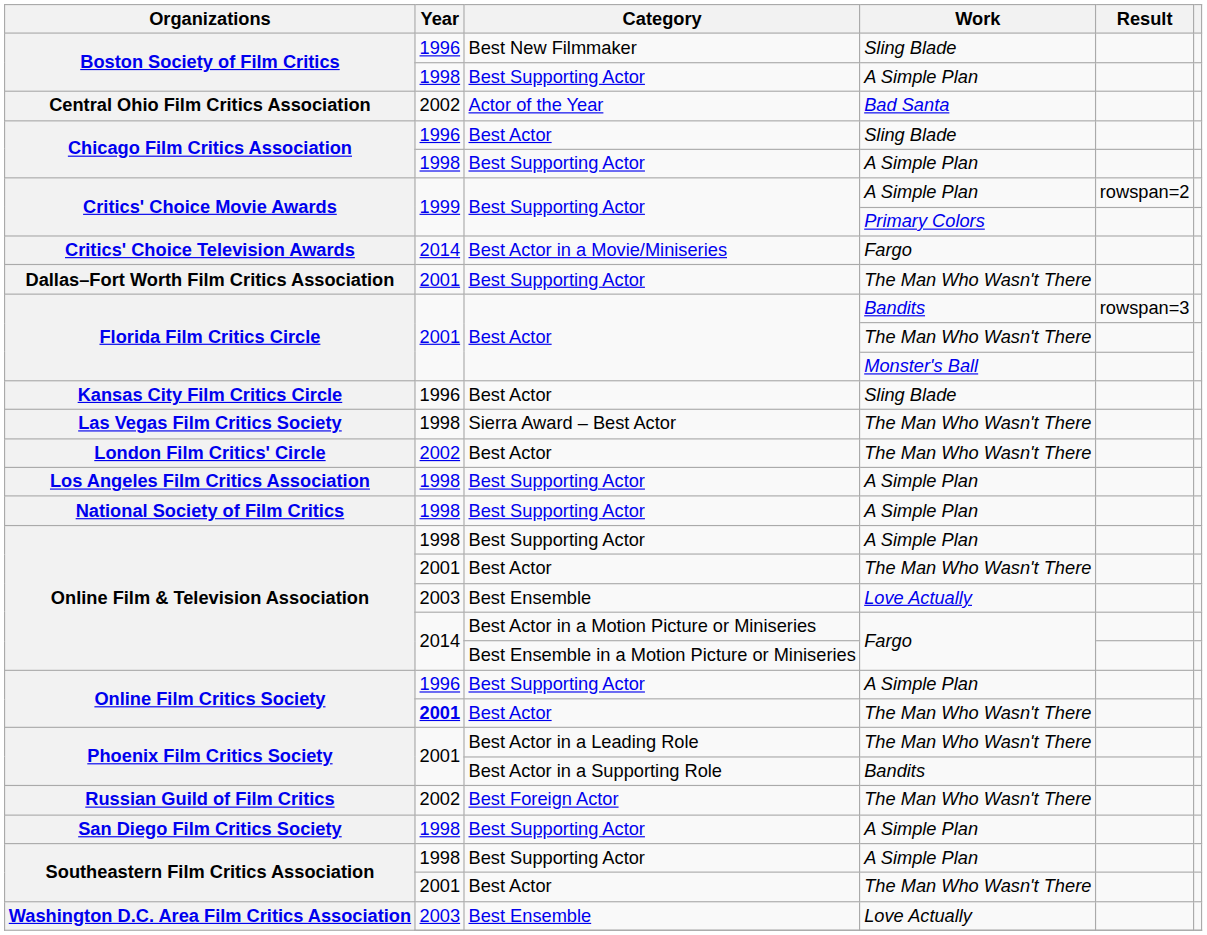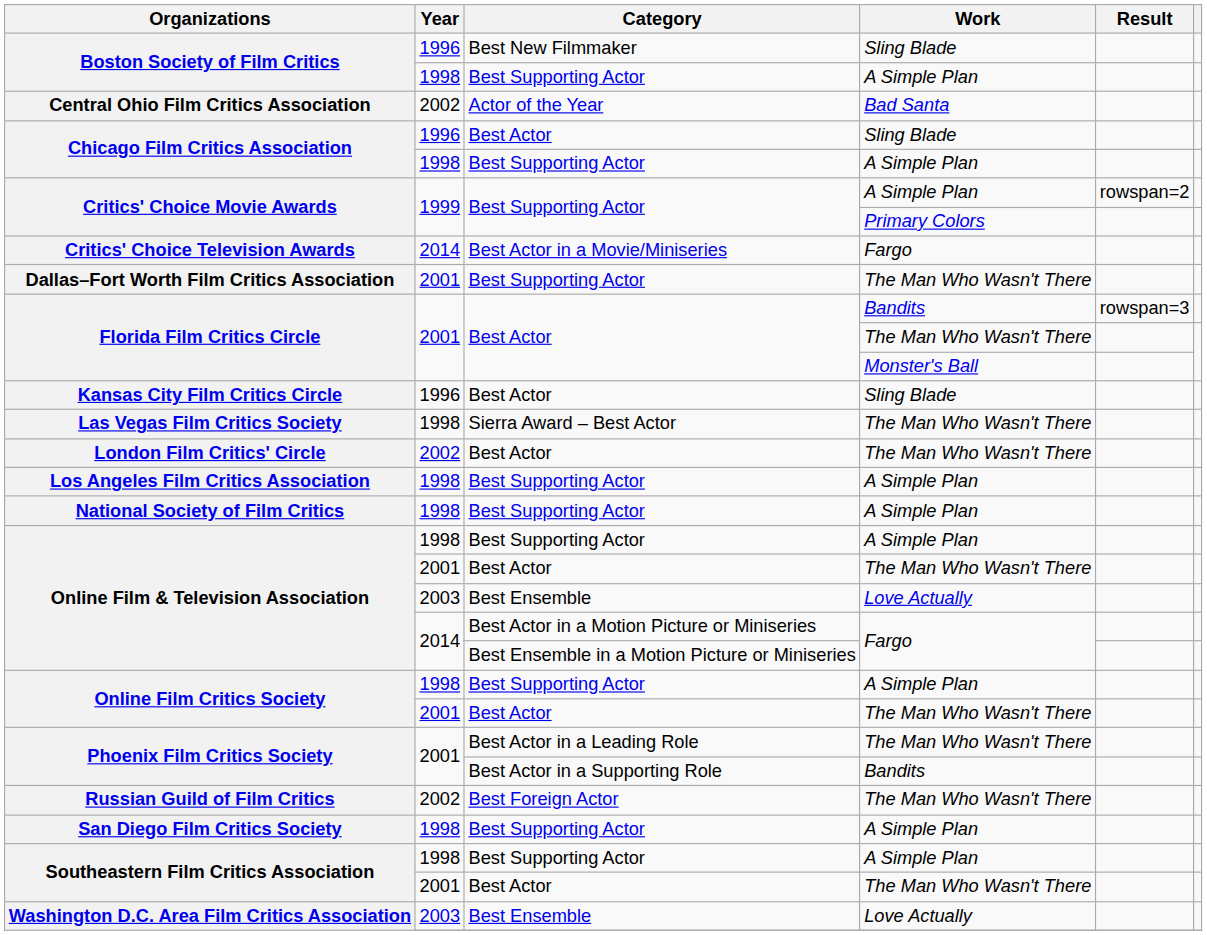(440, 684) 1996 -> (440, 684) 1998
(440, 713) bold -> (440, 713) normal
